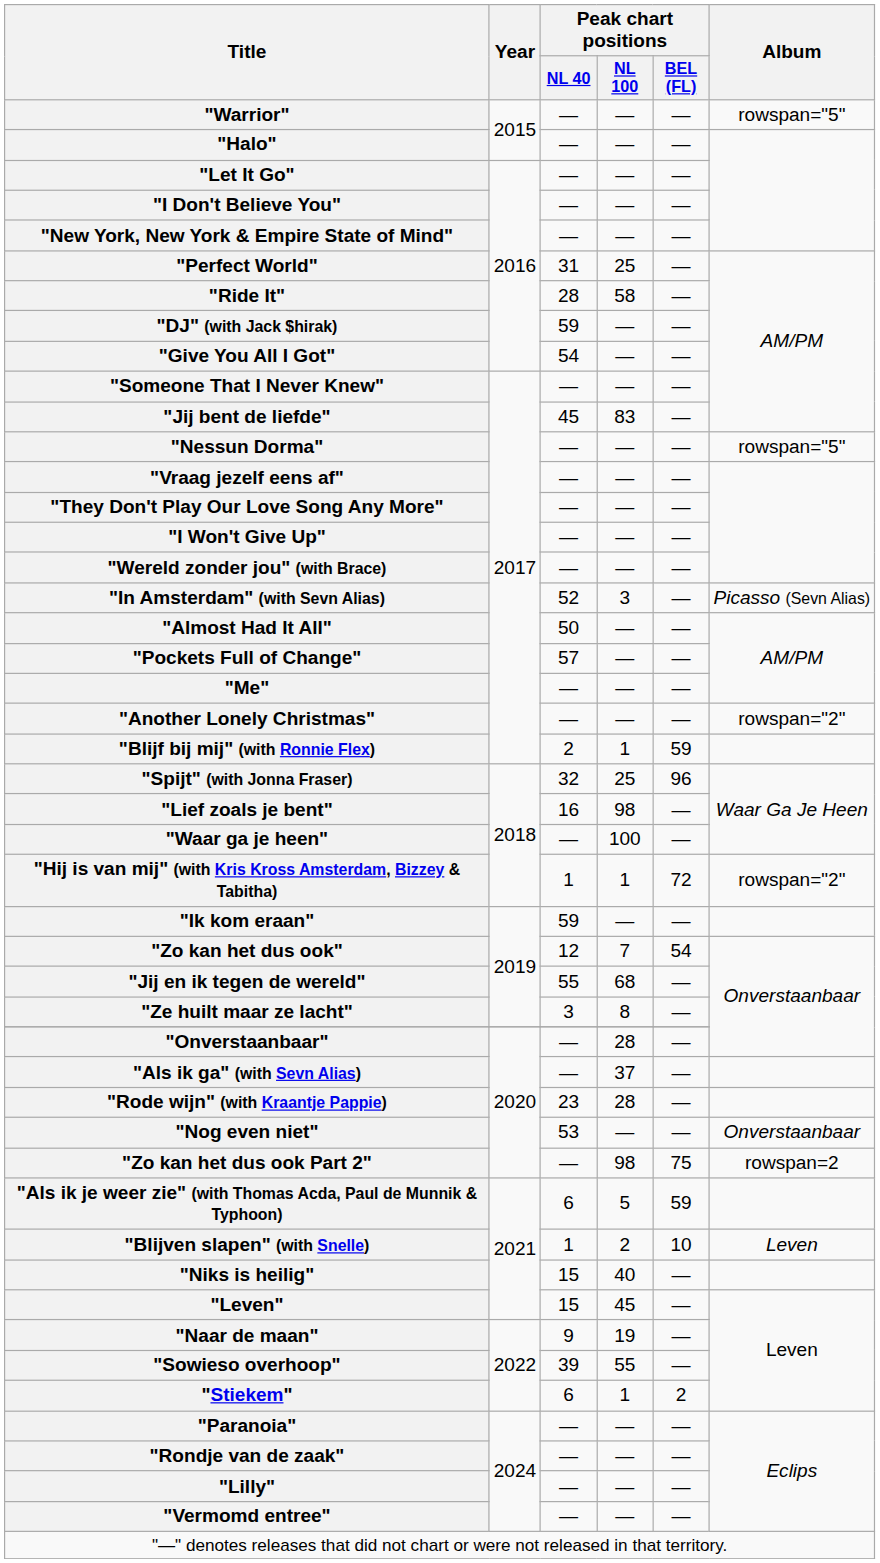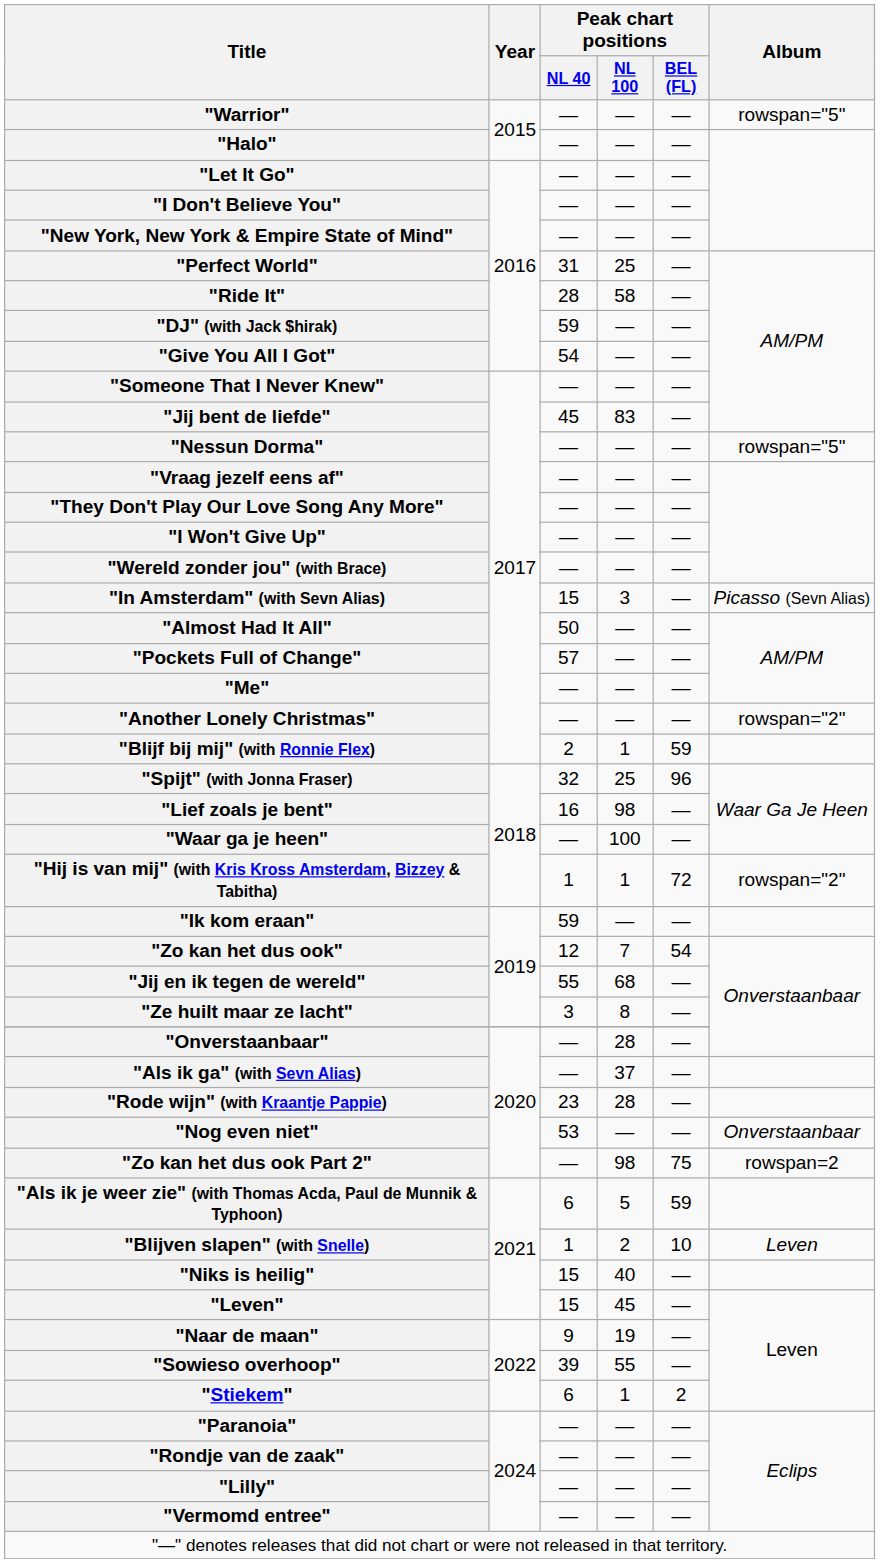(569, 597) 52 -> (569, 597) 15
